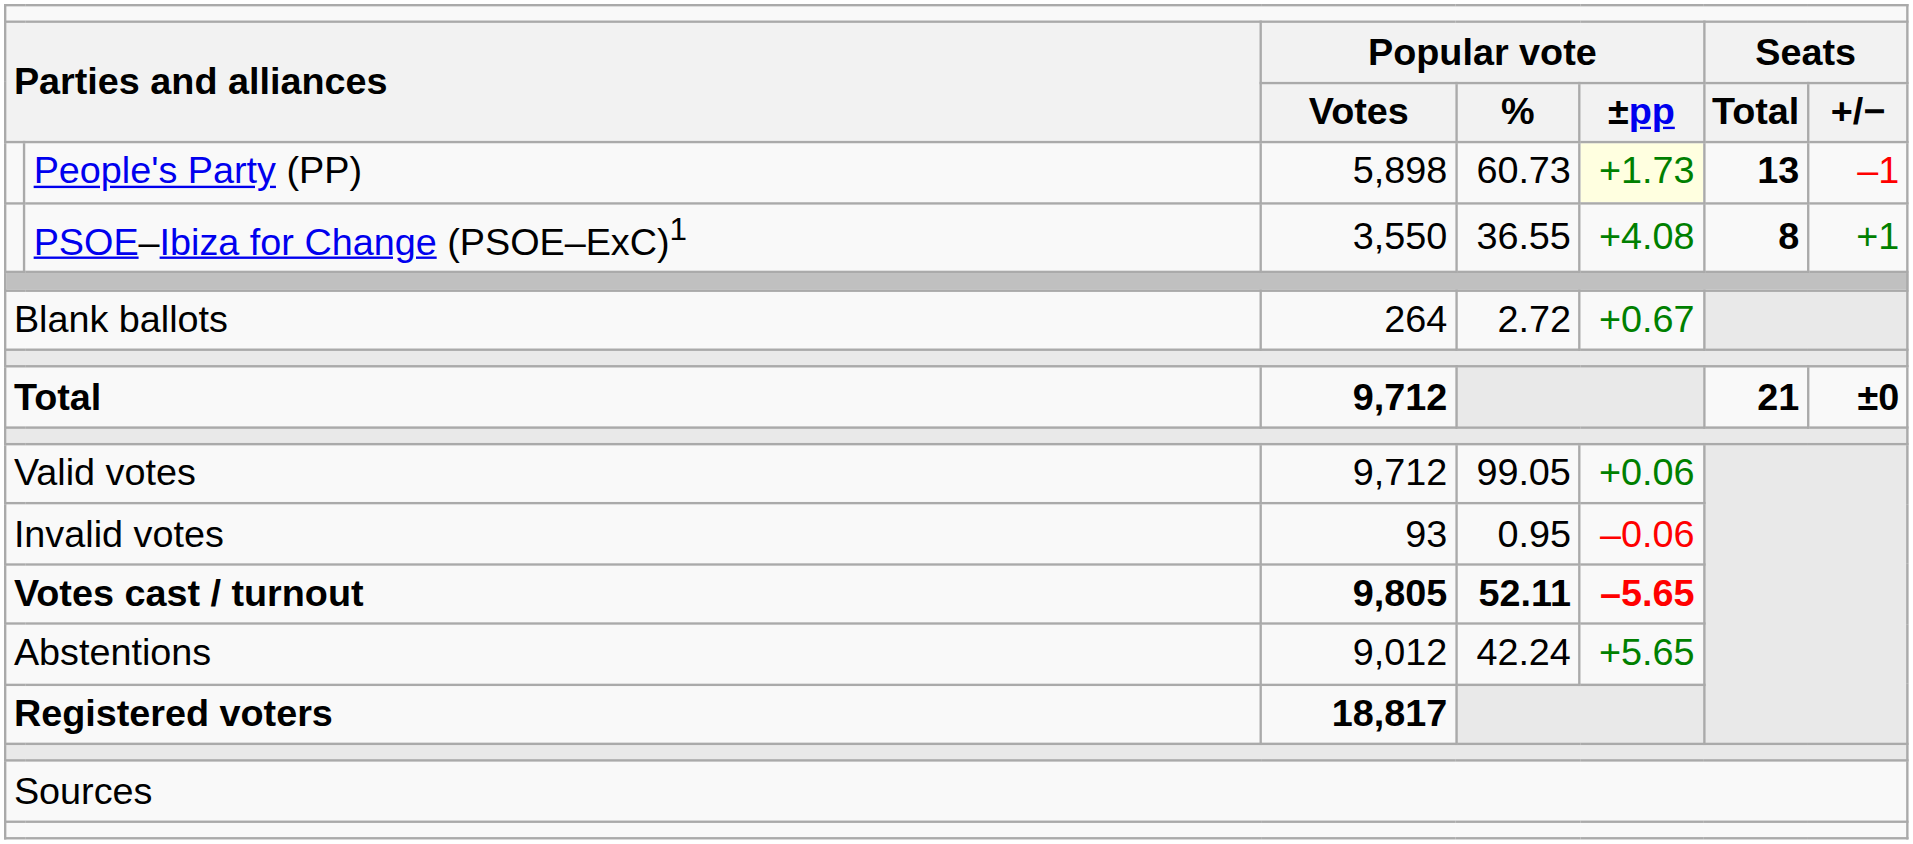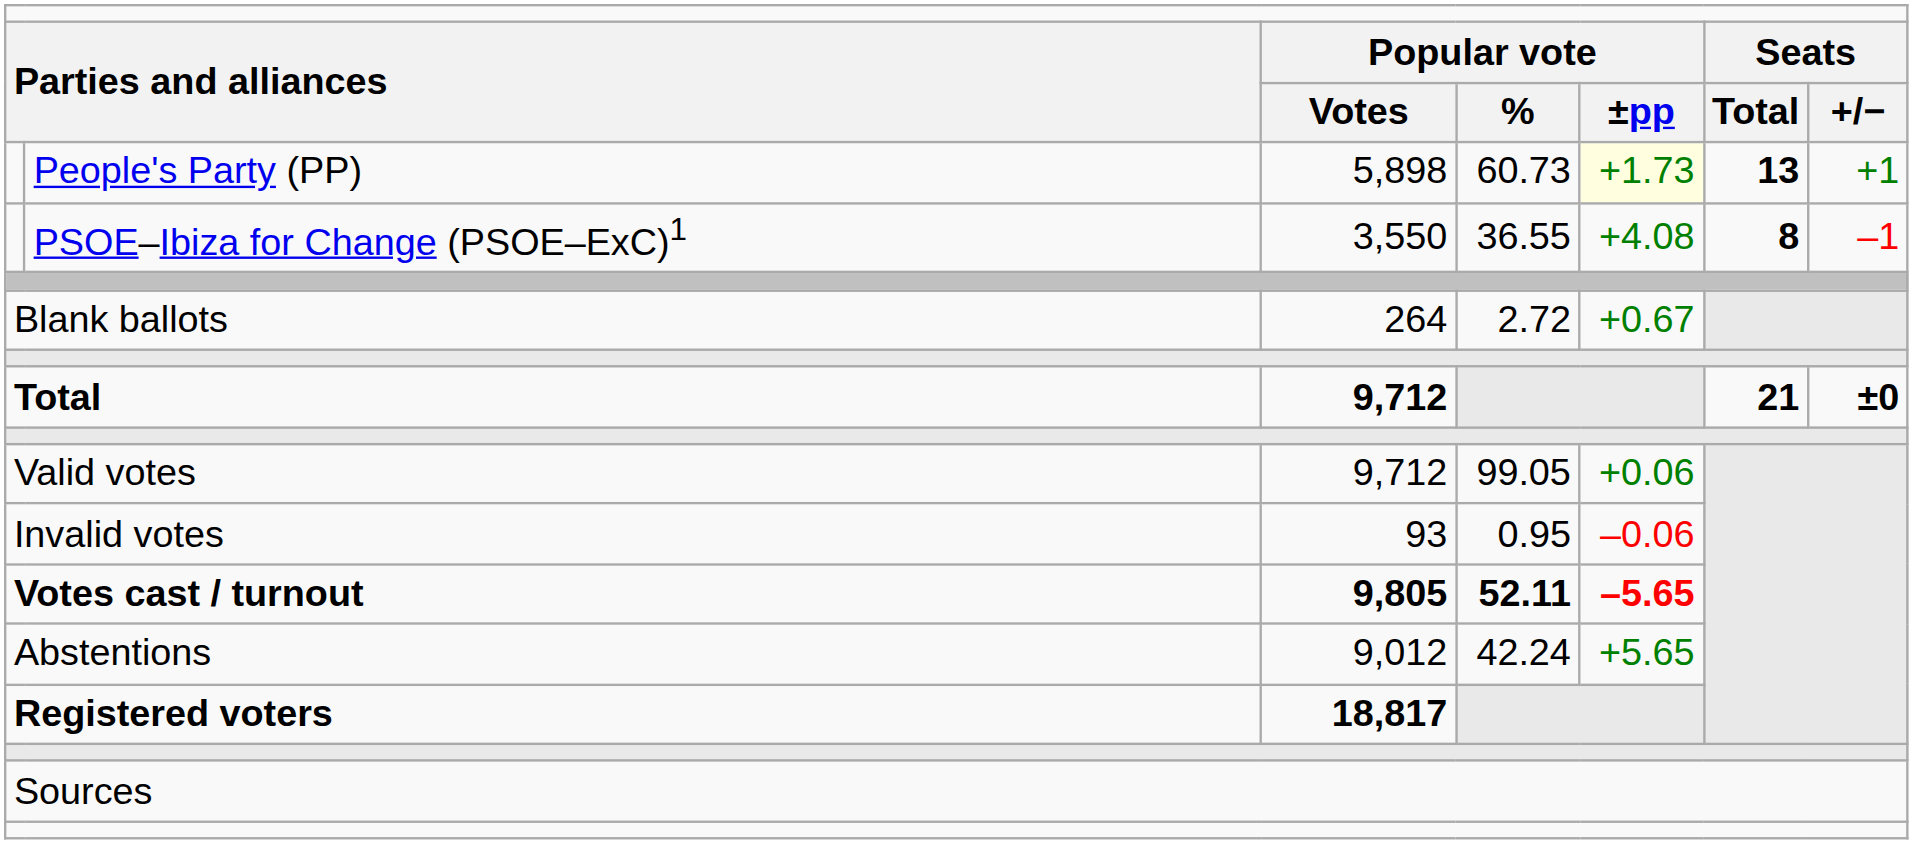(1878, 171) –1 -> (1878, 171) +1
(1878, 236) +1 -> (1878, 236) –1
